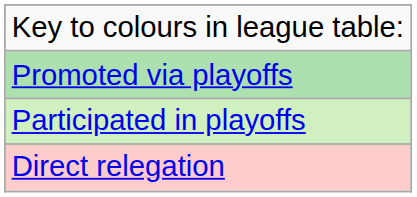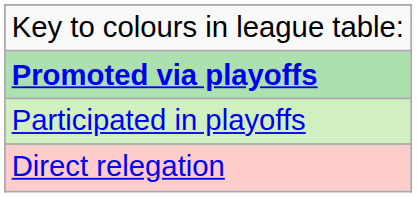(152, 74) normal -> (165, 74) bold
